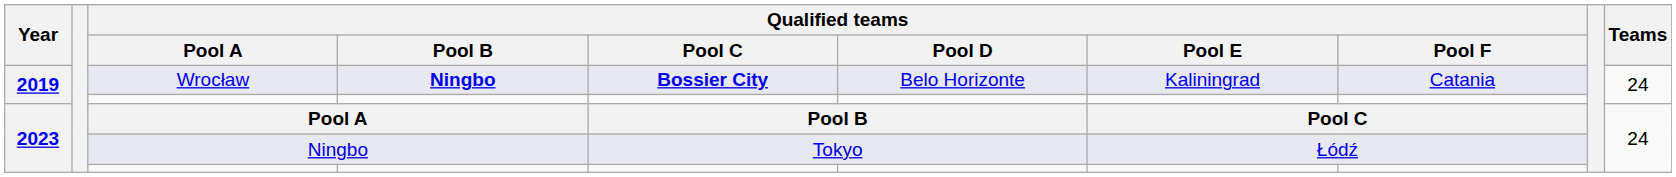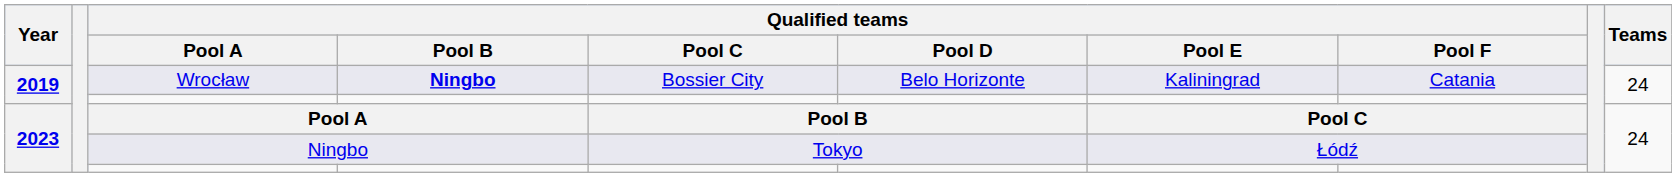(713, 80) bold -> (713, 80) normal
